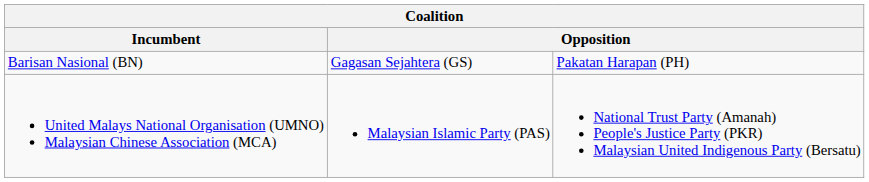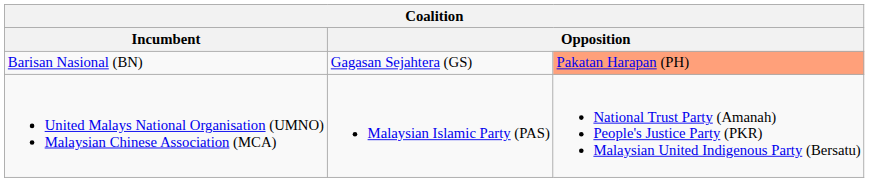(623, 62) no background -> (623, 62) lightsalmon background
